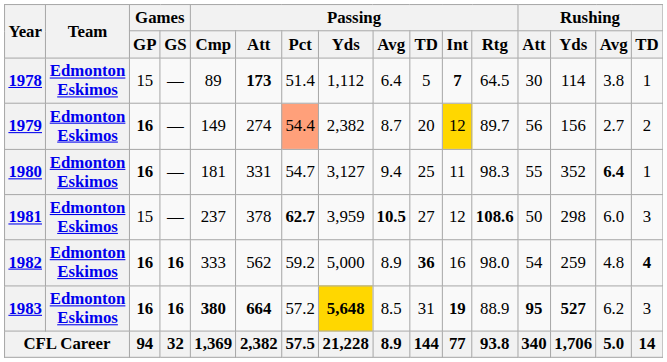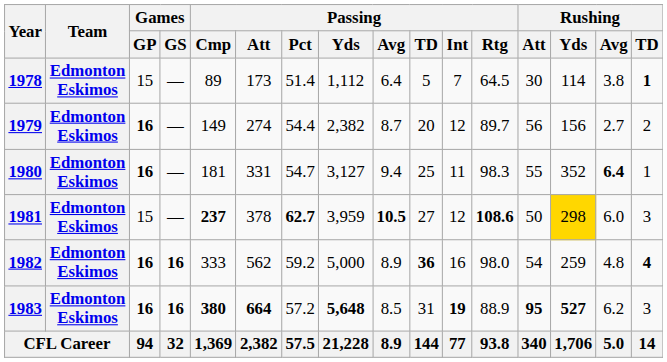(259, 80) bold -> (259, 80) normal
(457, 80) bold -> (457, 80) normal
(647, 80) normal -> (647, 80) bold
(300, 126) lightsalmon background -> (300, 126) no background
(457, 126) gold background -> (457, 126) no background
(213, 217) normal -> (213, 217) bold
(573, 217) no background -> (573, 217) gold background
(346, 308) gold background -> (346, 308) no background
